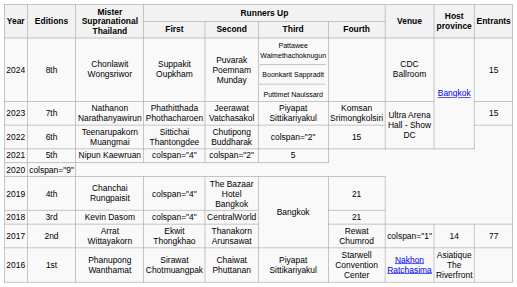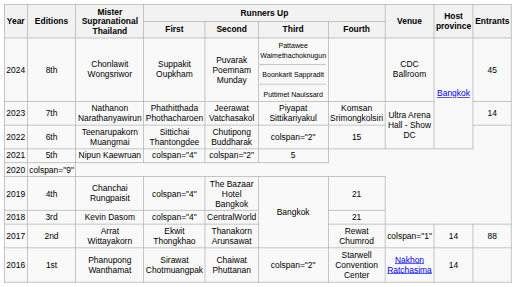(494, 69) 15 -> (492, 69) 45
(494, 113) 15 -> (492, 113) 14
(494, 236) 77 -> (492, 236) 88
(293, 265) Piyapat Sittikariyakul -> (293, 265) colspan="2"
(454, 265) Asiatique The Riverfront -> (454, 265) 14
